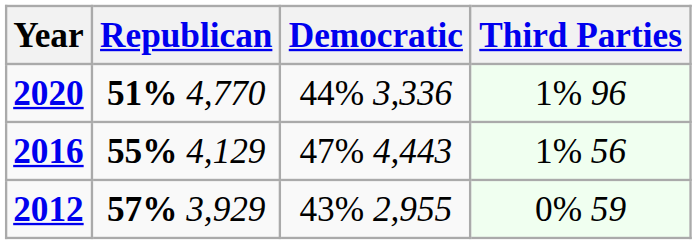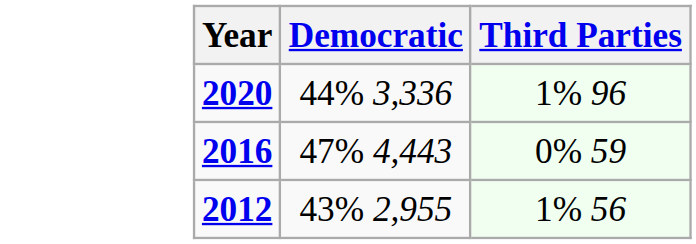- column: (186, 34)
(581, 151) 1% 56 -> (581, 151) 0% 59
(581, 209) 0% 59 -> (581, 209) 1% 56
